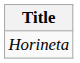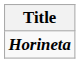(39, 44) normal -> (40, 44) bold
